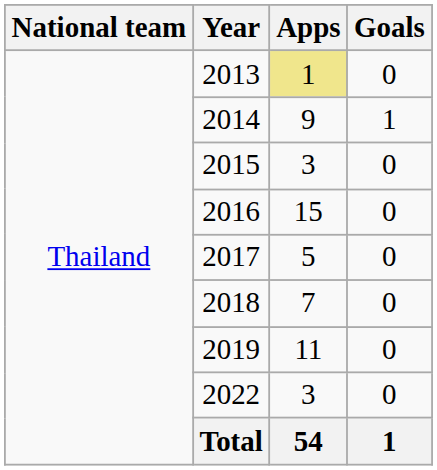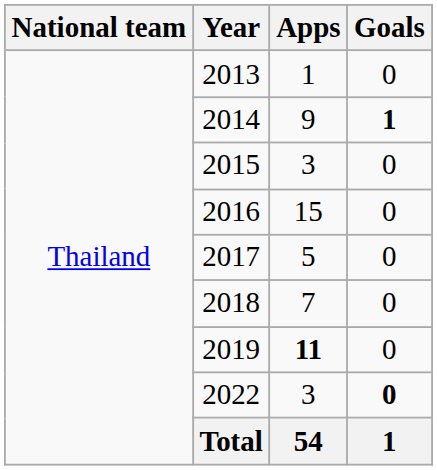(308, 73) khaki background -> (308, 73) no background
(389, 119) normal -> (389, 119) bold
(308, 348) normal -> (308, 348) bold
(389, 394) normal -> (389, 394) bold
